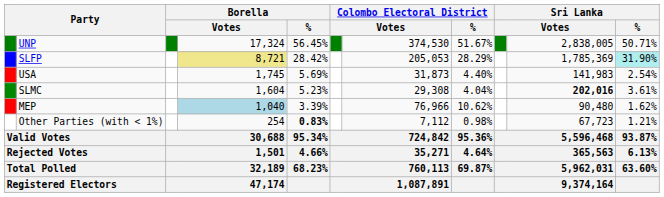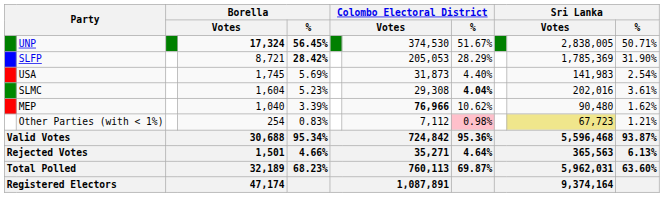(267, 44) normal -> (267, 44) bold
(310, 44) normal -> (310, 44) bold
(270, 59) khaki background -> (270, 59) no background
(310, 59) normal -> (310, 59) bold
(639, 59) paleturquoise background -> (639, 59) no background
(478, 91) normal -> (478, 91) bold
(593, 91) bold -> (593, 91) normal
(270, 106) lightblue background -> (270, 106) no background
(432, 106) normal -> (432, 106) bold
(313, 122) bold -> (313, 122) normal
(478, 122) no background -> (478, 122) pink background
(596, 122) no background -> (596, 122) khaki background
